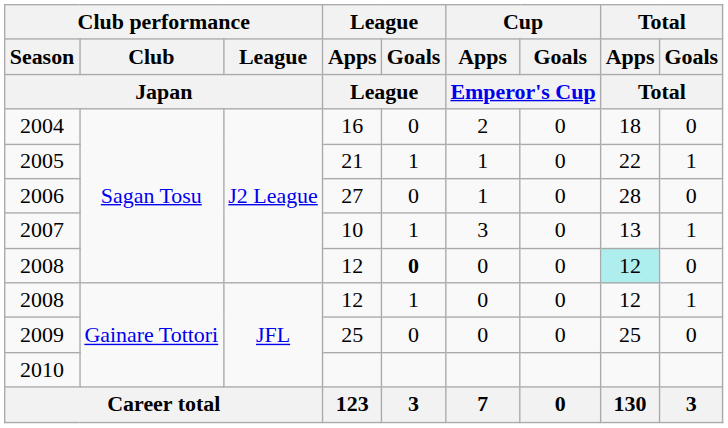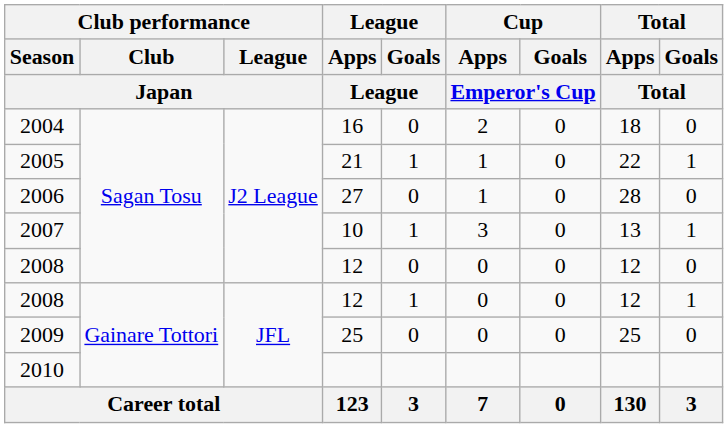(414, 265) bold -> (414, 265) normal
(630, 265) paleturquoise background -> (630, 265) no background
